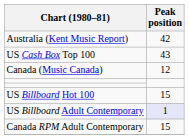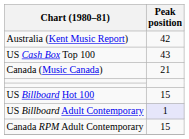(165, 70) 12 -> (165, 70) 21
